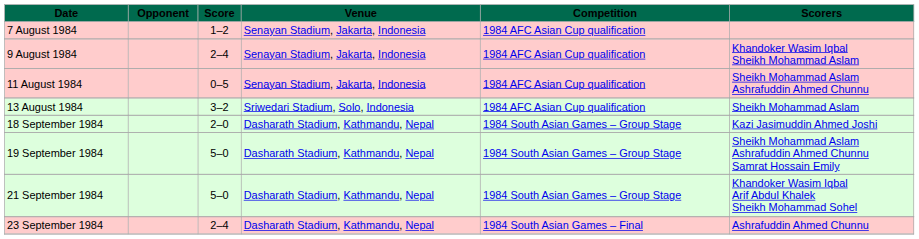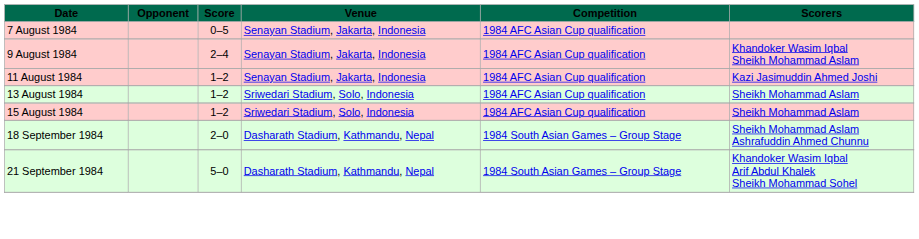(219, 31) 1–2 -> (219, 31) 0–5
(219, 84) 0–5 -> (219, 77) 1–2
(800, 84) Sheikh Mohammad Aslam Ashrafuddin Ahmed Chunnu -> (805, 77) Kazi Jasimuddin Ahmed Joshi
(219, 107) 3–2 -> (219, 95) 1–2
+ row: (45, 112)
(805, 124) Kazi Jasimuddin Ahmed Joshi -> (800, 136) Sheikh Mohammad Aslam Ashrafuddin Ahmed Chunnu
- row: (55, 154)
- row: (55, 225)
